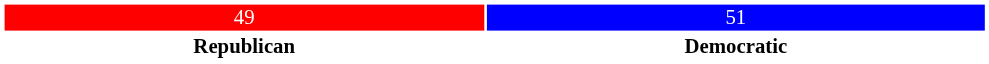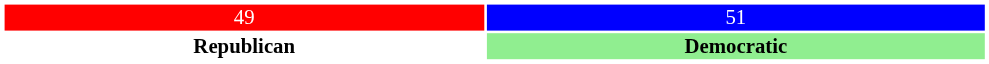(736, 46) no background -> (736, 46) lightgreen background
